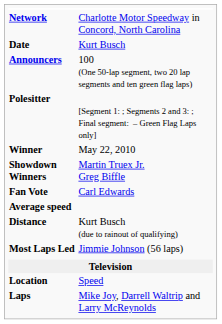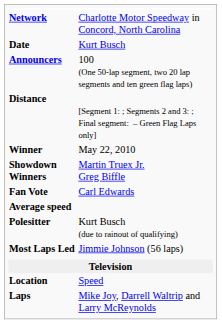(30, 98) Polesitter -> (28, 98) Distance
(28, 221) Distance -> (30, 221) Polesitter
